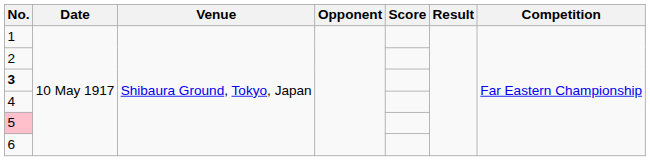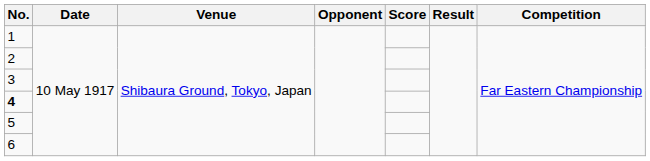(11, 79) bold -> (11, 79) normal
(11, 101) normal -> (11, 101) bold
(11, 123) pink background -> (11, 123) no background
